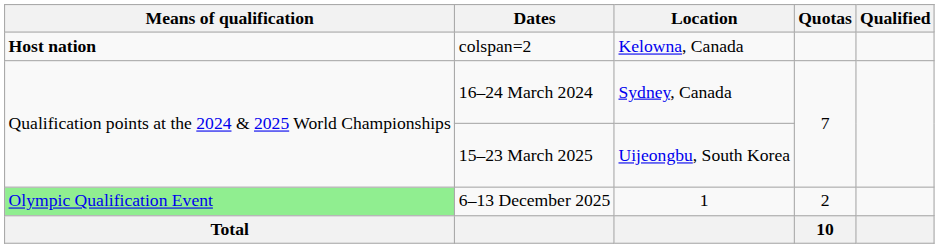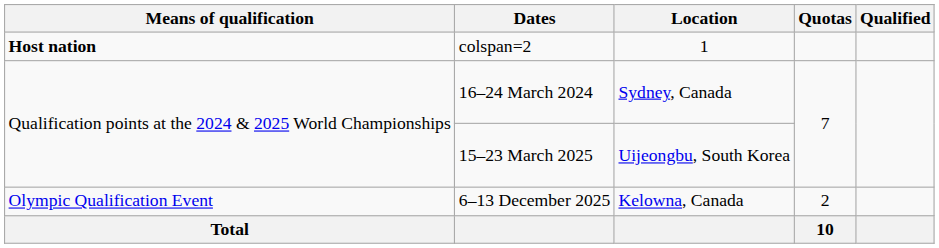(681, 46) Kelowna, Canada -> (704, 46) 1
(111, 201) lightgreen background -> (111, 201) no background
(704, 201) 1 -> (681, 201) Kelowna, Canada
